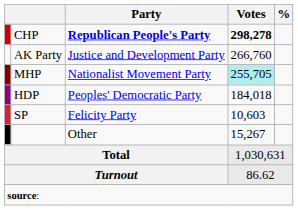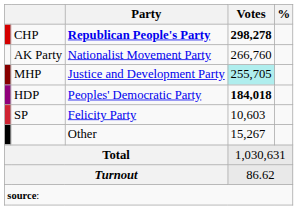(146, 54) Justice and Development Party -> (139, 54) Nationalist Movement Party
(139, 74) Nationalist Movement Party -> (146, 74) Justice and Development Party
(251, 94) normal -> (251, 94) bold
